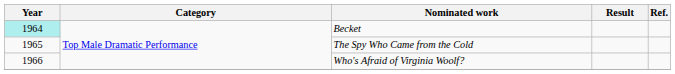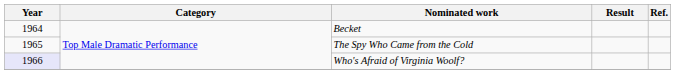(32, 28) paleturquoise background -> (32, 28) no background
(32, 61) no background -> (32, 61) lavender background
